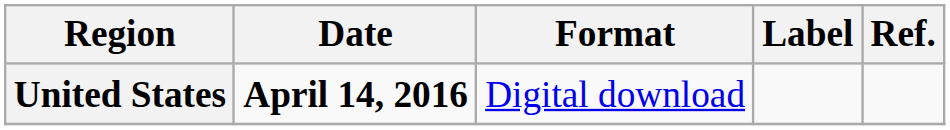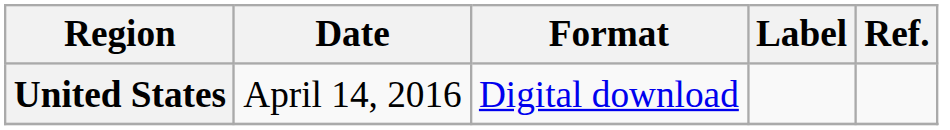(356, 93) bold -> (352, 93) normal
